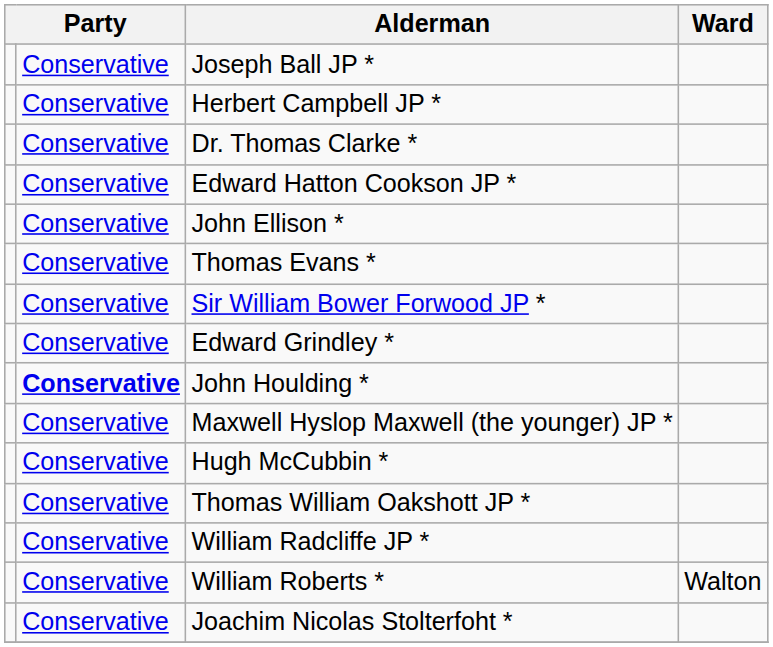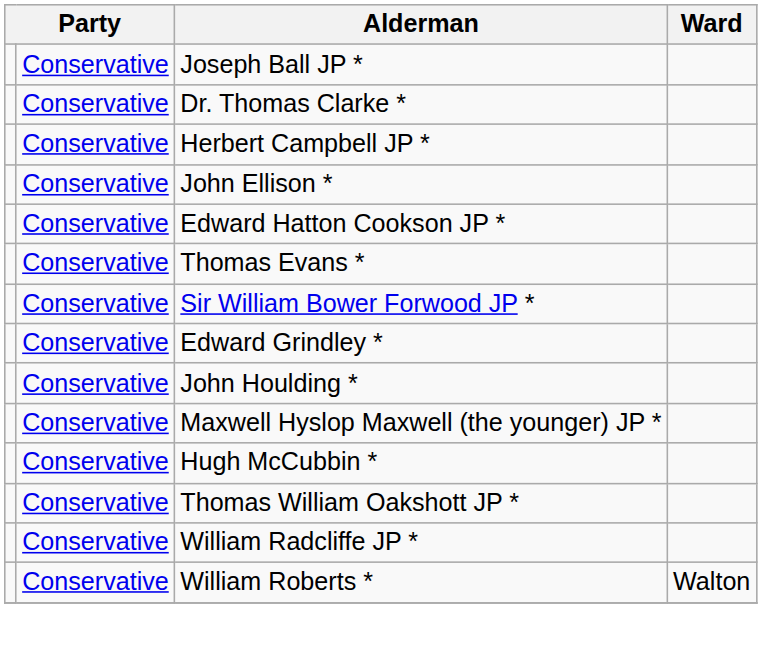rows swapped: (316, 104) <-> (304, 143)
rows swapped: (354, 183) <-> (268, 223)
(101, 382) bold -> (95, 382) normal
- row: (352, 622)
